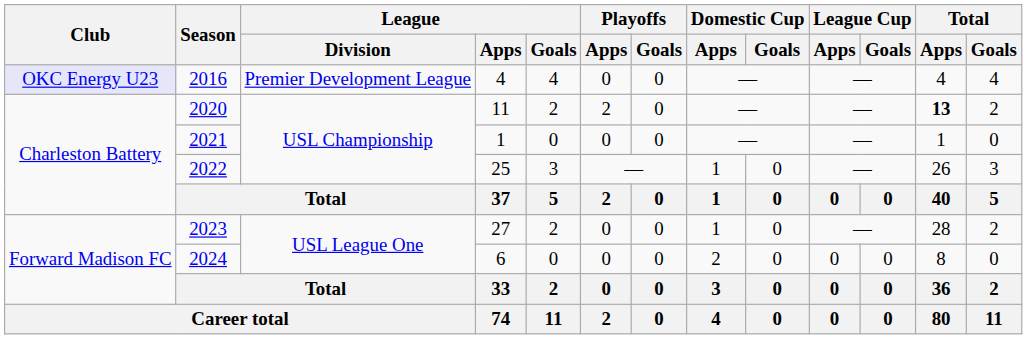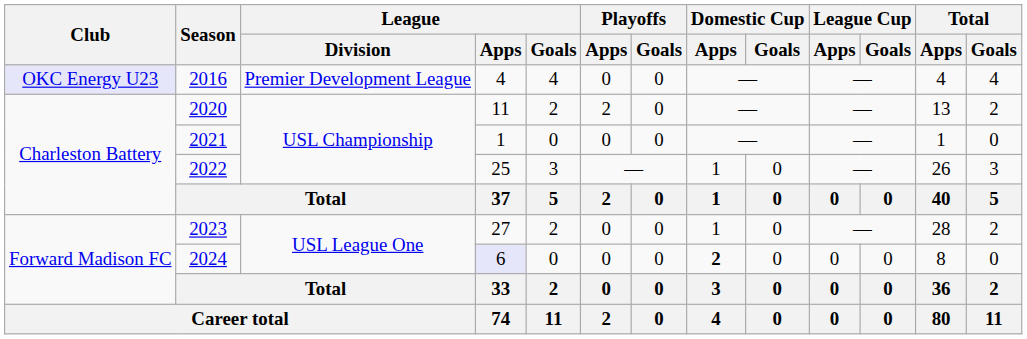(941, 109) bold -> (941, 109) normal
(501, 259) no background -> (501, 259) lavender background
(716, 259) normal -> (716, 259) bold
